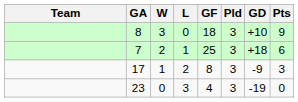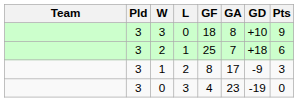columns swapped: (233, 13) <-> (138, 13)
